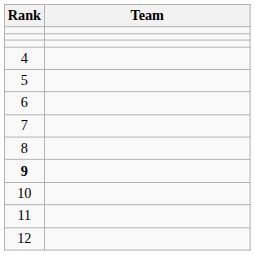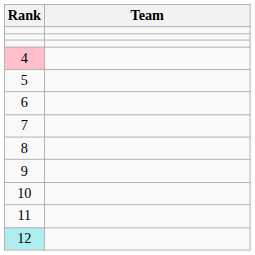(24, 58) no background -> (24, 58) pink background
(24, 170) bold -> (24, 170) normal
(24, 238) no background -> (24, 238) paleturquoise background
